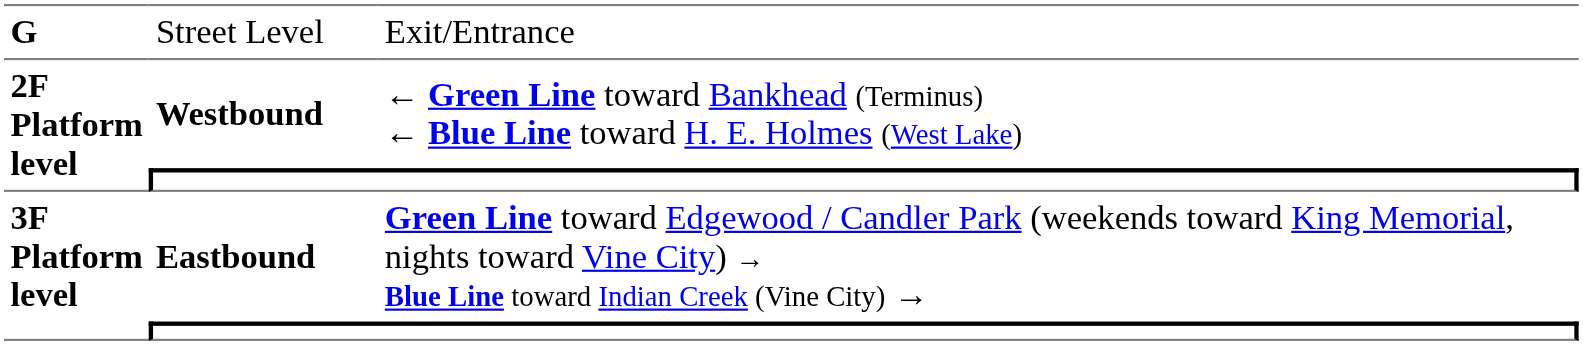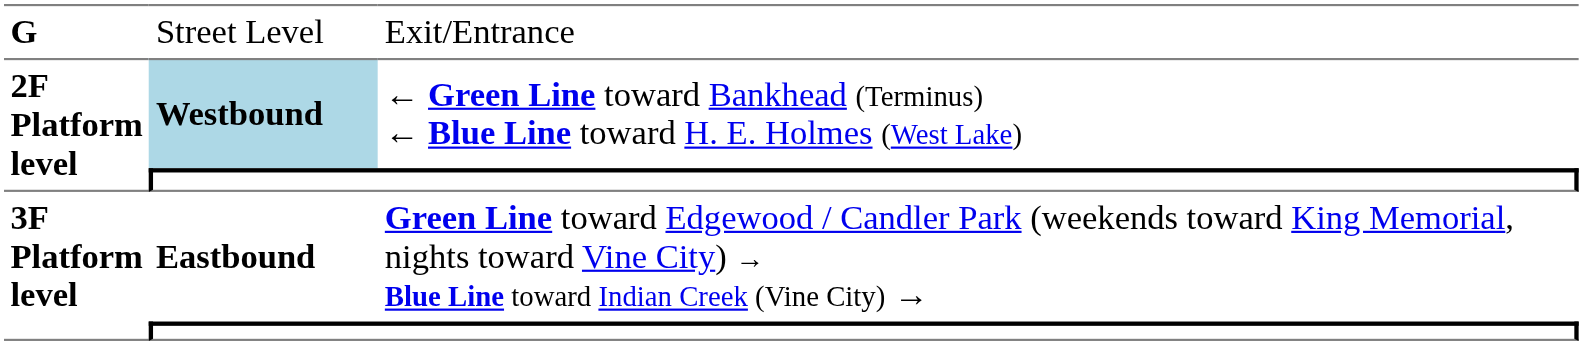(239, 113) no background -> (239, 113) lightblue background
